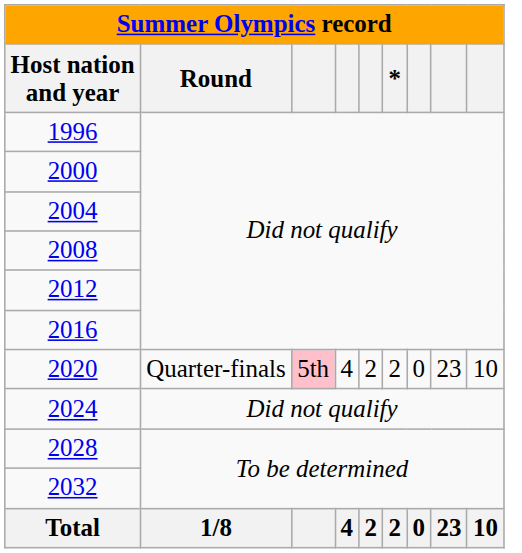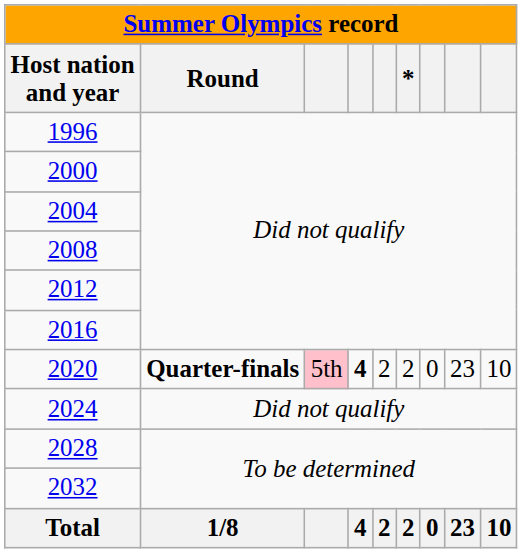(216, 369) normal -> (223, 369) bold
(347, 369) normal -> (360, 369) bold
